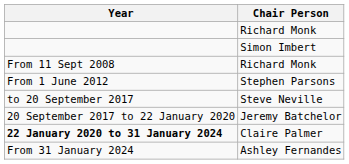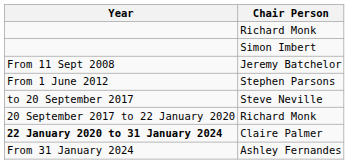(278, 64) Richard Monk -> (291, 64) Jeremy Batchelor
(291, 116) Jeremy Batchelor -> (278, 116) Richard Monk
